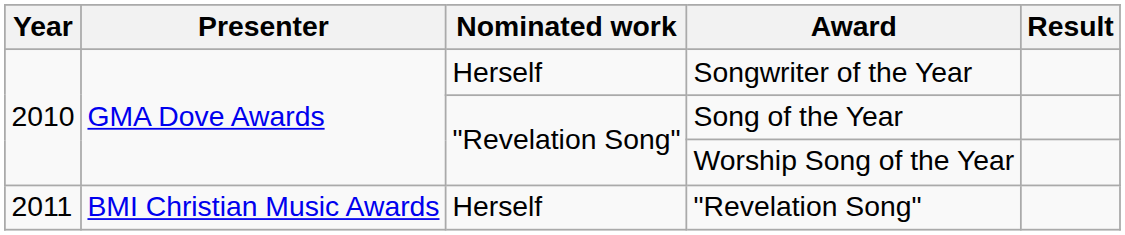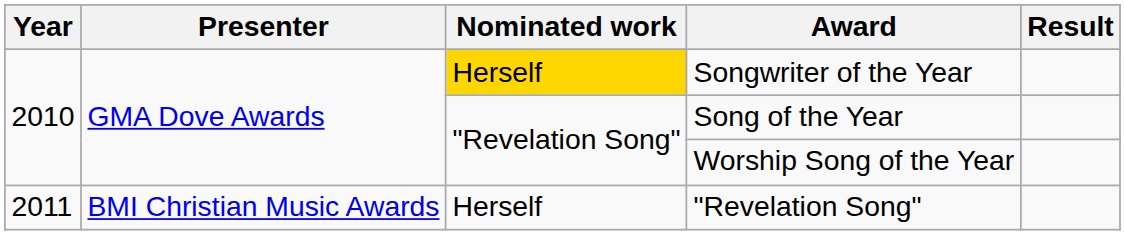(497, 71) no background -> (497, 71) gold background
